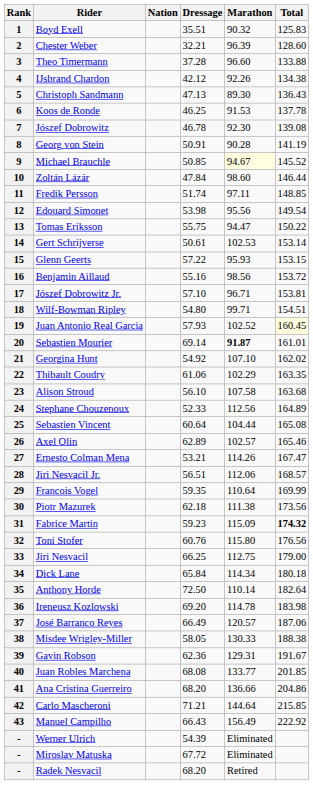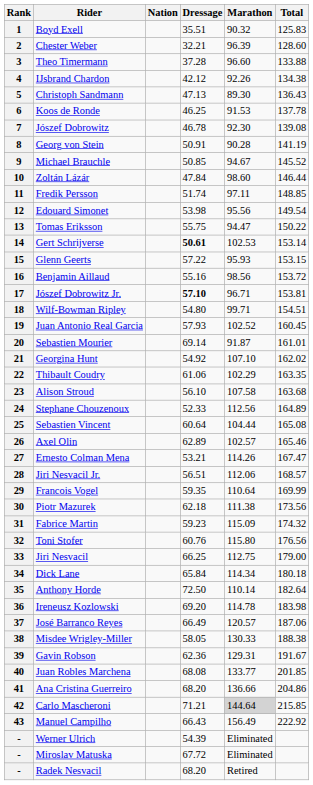(239, 161) lightyellow background -> (239, 161) no background
(194, 243) normal -> (194, 243) bold
(194, 293) normal -> (194, 293) bold
(292, 326) lightyellow background -> (292, 326) no background
(239, 342) bold -> (239, 342) normal
(292, 524) bold -> (292, 524) normal
(241, 705) no background -> (241, 705) lightgrey background
